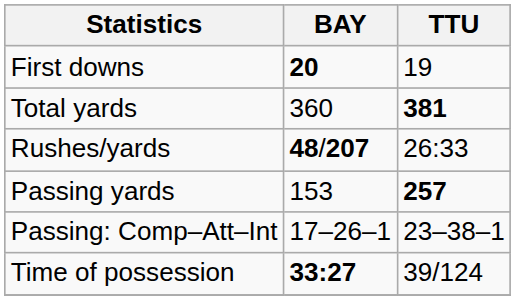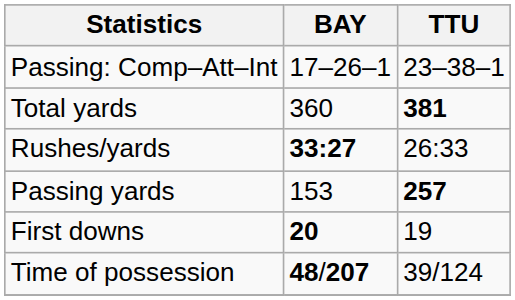rows swapped: (77, 66) <-> (144, 232)
(329, 149) 48/207 -> (323, 149) 33:27
(323, 273) 33:27 -> (329, 273) 48/207
